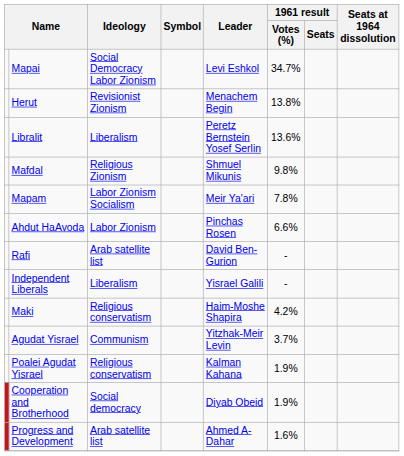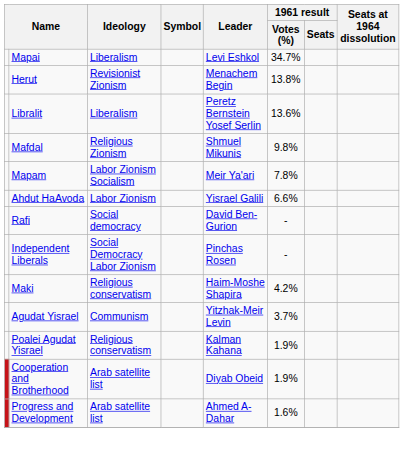(123, 69) Social Democracy Labor Zionism -> (114, 57) Liberalism
(224, 227) Pinchas Rosen -> (235, 198) Yisrael Galili
(120, 255) Arab satellite list -> (115, 220) Social democracy
(114, 284) Liberalism -> (123, 254) Social Democracy Labor Zionism
(235, 284) Yisrael Galili -> (224, 254) Pinchas Rosen
(115, 402) Social democracy -> (120, 379) Arab satellite list
